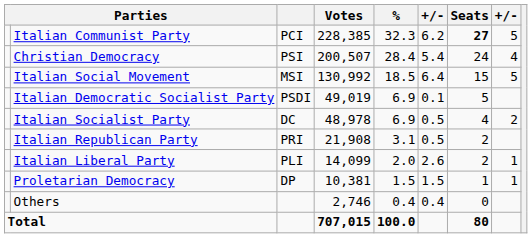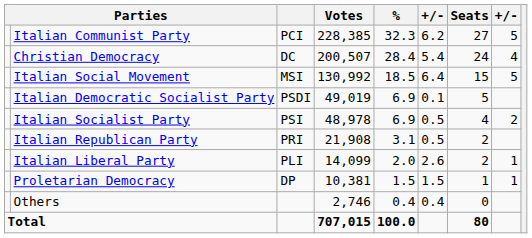(481, 36) bold -> (481, 36) normal
(292, 56) PSI -> (288, 56) DC
(288, 119) DC -> (292, 119) PSI
